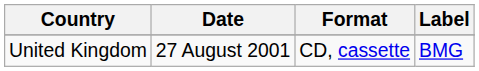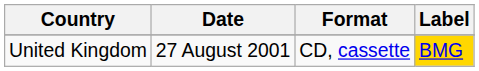(441, 50) no background -> (441, 50) gold background
